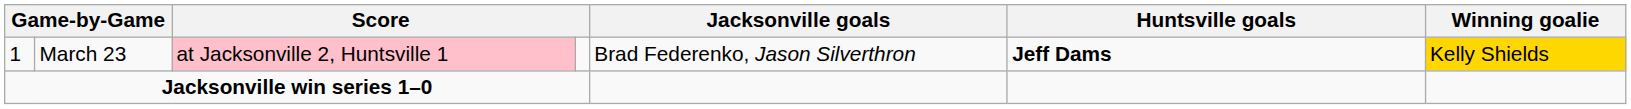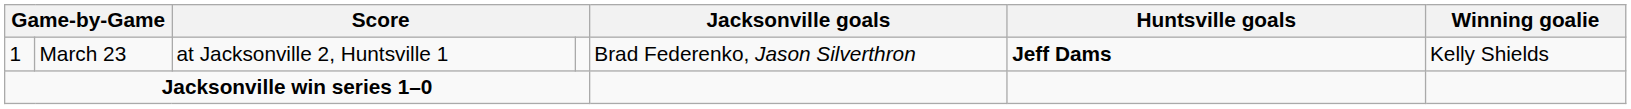(312, 53) pink background -> (312, 53) no background
(1489, 53) gold background -> (1489, 53) no background
